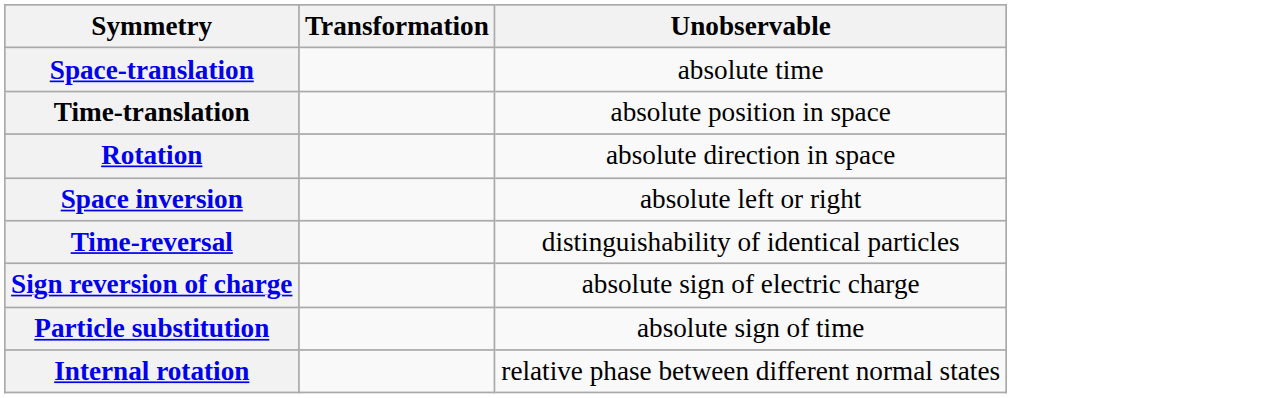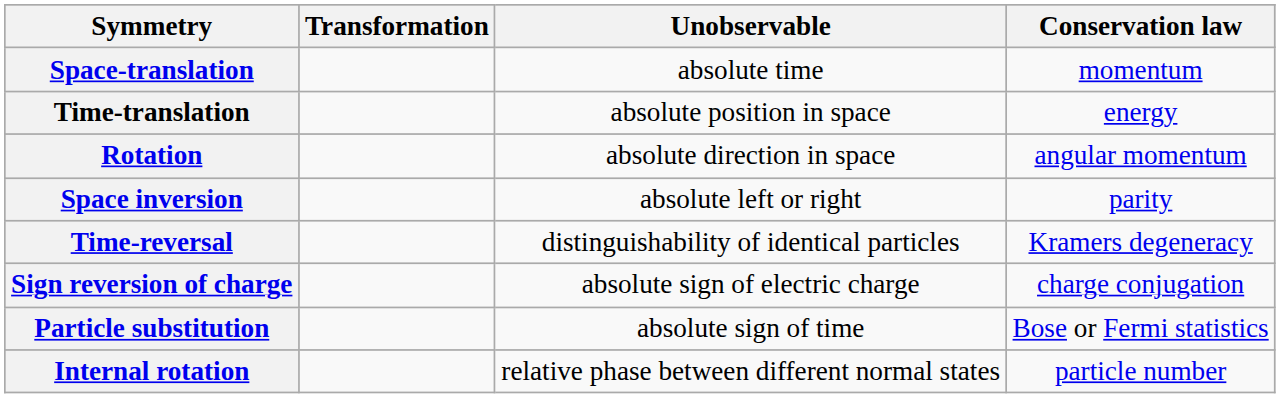+ column: (1141, 26)
